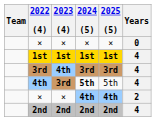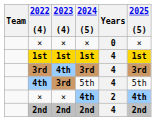columns swapped: (111, 20) <-> (137, 20)
(87, 83) bold -> (87, 83) normal
